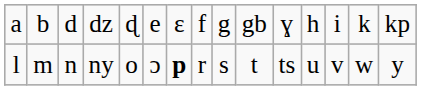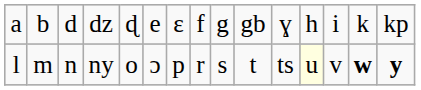(179, 64) bold -> (178, 64) normal
(313, 64) no background -> (312, 64) lightyellow background
(364, 64) normal -> (363, 64) bold
(397, 64) normal -> (396, 64) bold
